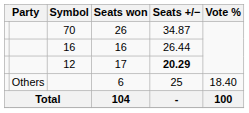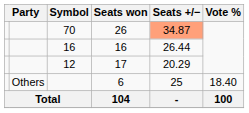(177, 30) no background -> (177, 30) lightsalmon background
(177, 64) bold -> (177, 64) normal
